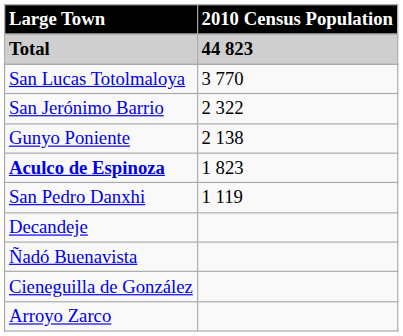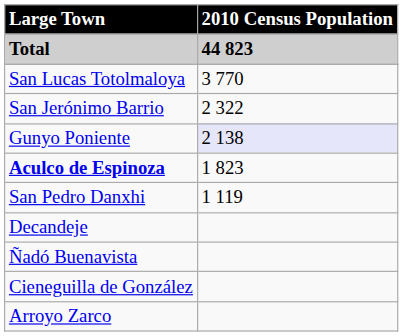(223, 138) no background -> (223, 138) lavender background
